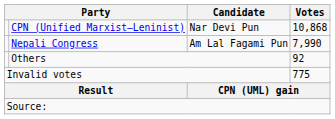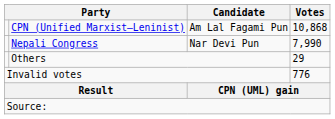(224, 28) Nar Devi Pun -> (239, 28) Am Lal Fagami Pun
(239, 44) Am Lal Fagami Pun -> (224, 44) Nar Devi Pun
(298, 59) 92 -> (298, 59) 29
(301, 75) 775 -> (301, 75) 776
